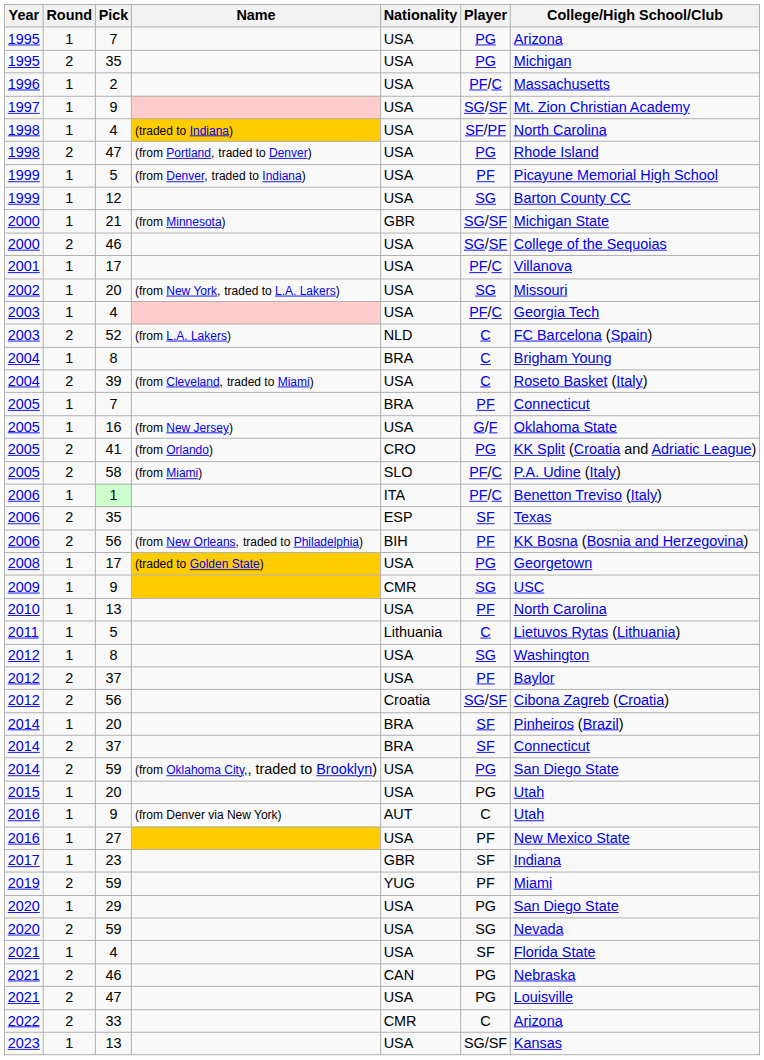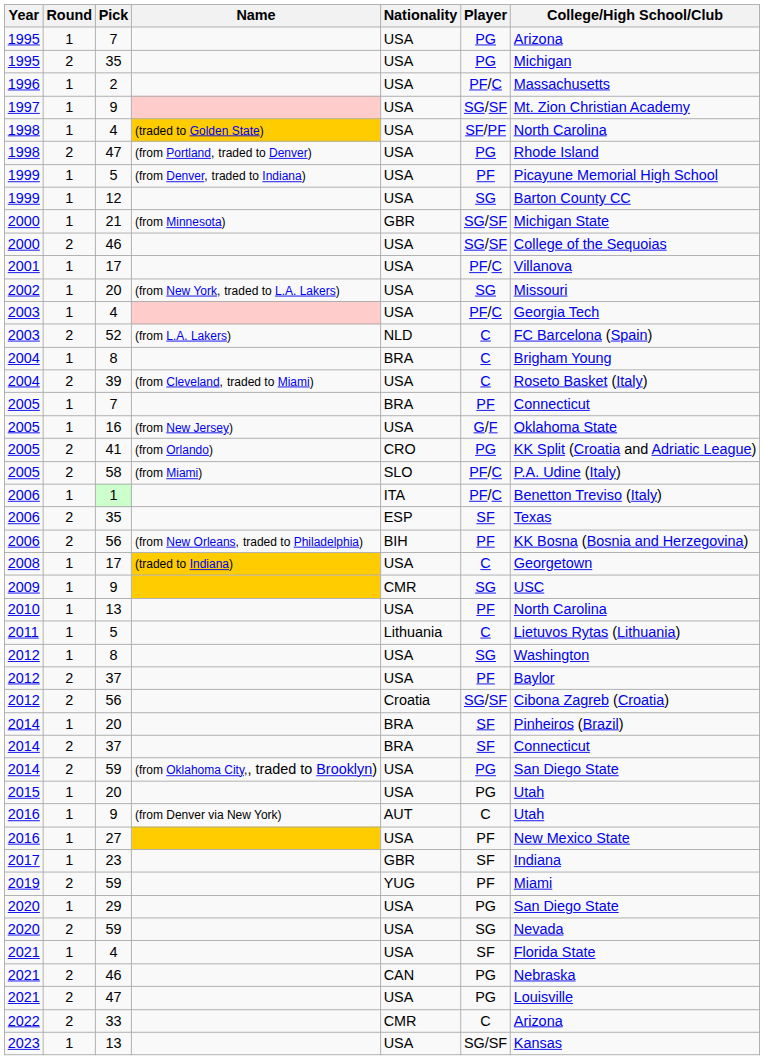(184, 131) (traded to Indiana) -> (199, 131) (traded to Golden State)
(199, 564) (traded to Golden State) -> (184, 564) (traded to Indiana)
(486, 564) PG -> (486, 564) C
